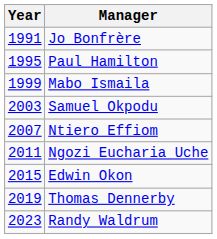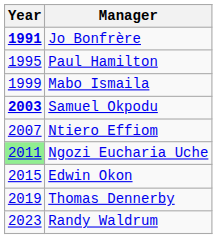(25, 39) normal -> (25, 39) bold
(25, 108) normal -> (25, 108) bold
(25, 153) no background -> (25, 153) lightgreen background
